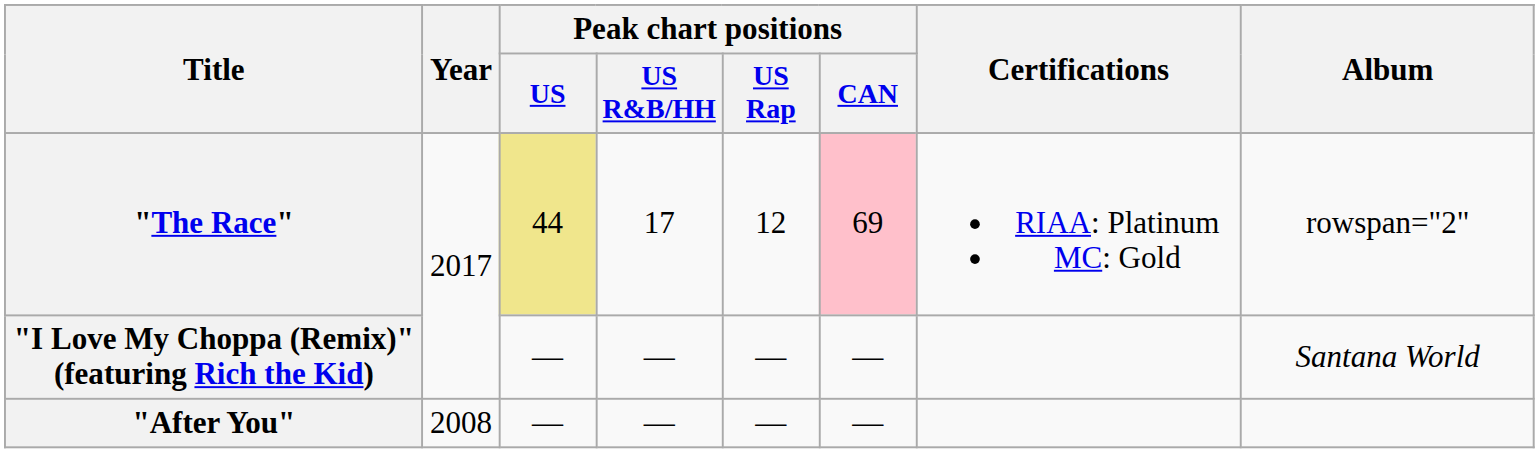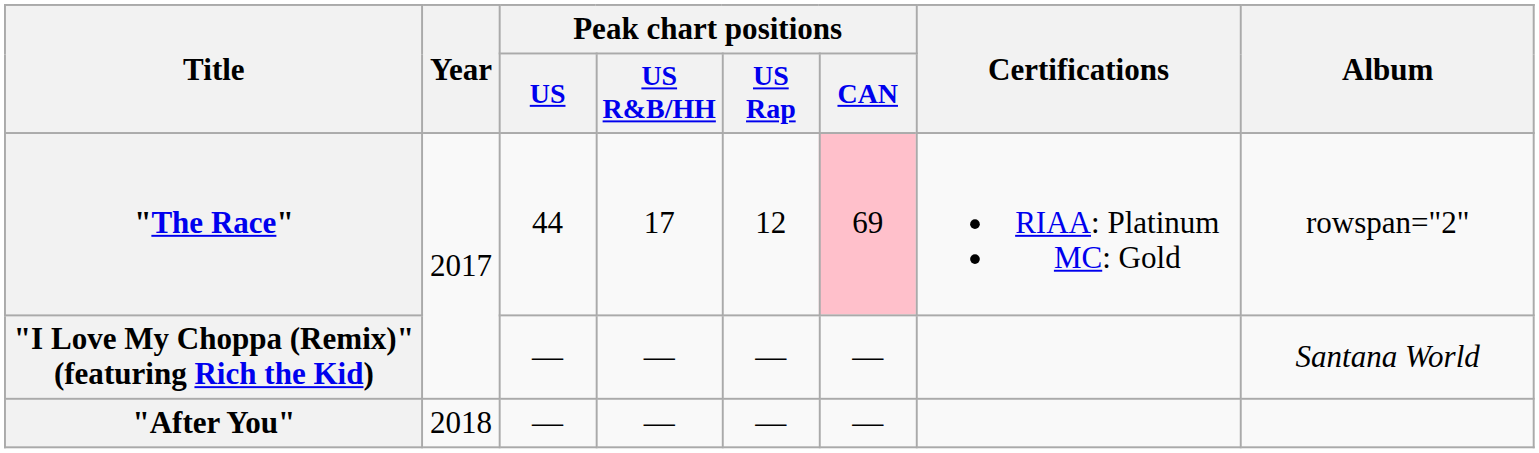(548, 223) khaki background -> (548, 223) no background
(461, 422) 2008 -> (461, 422) 2018
